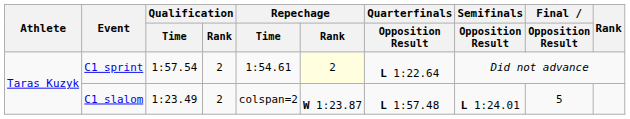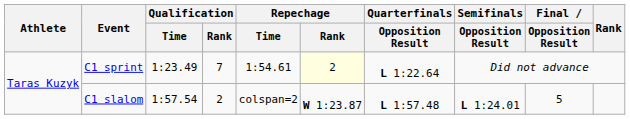(174, 67) 1:57.54 -> (174, 67) 1:23.49
(220, 67) 2 -> (220, 67) 7
(174, 99) 1:23.49 -> (174, 99) 1:57.54
